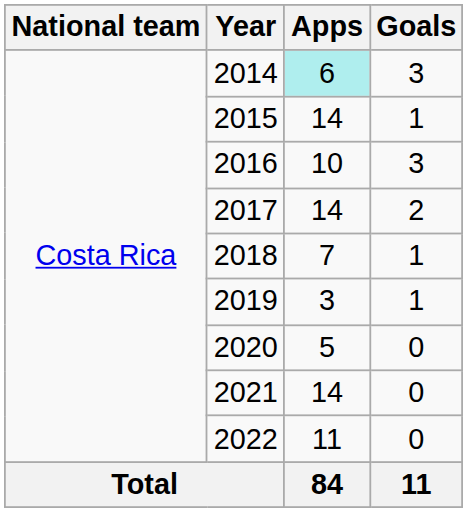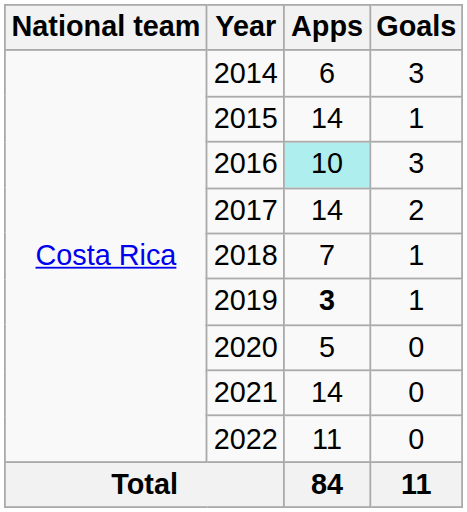(327, 73) paleturquoise background -> (327, 73) no background
(327, 164) no background -> (327, 164) paleturquoise background
(327, 301) normal -> (327, 301) bold
